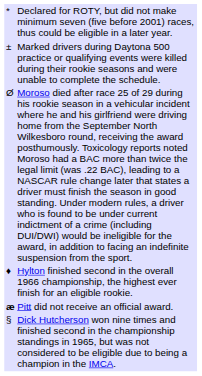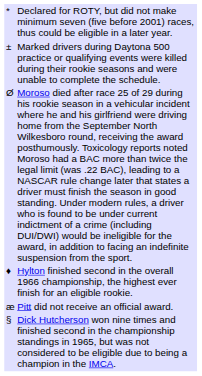(10, 306) bold -> (10, 306) normal
